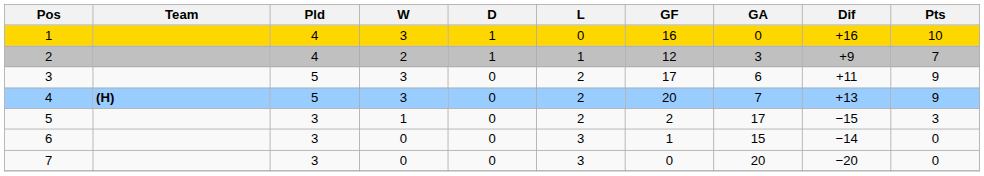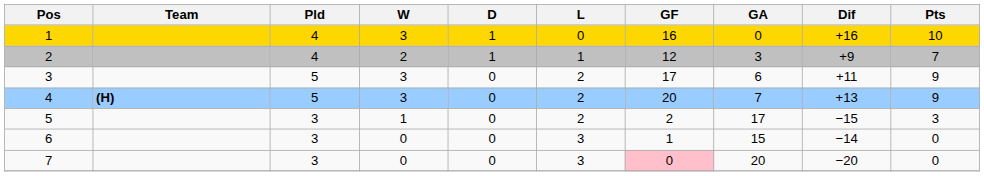(669, 160) no background -> (669, 160) pink background
